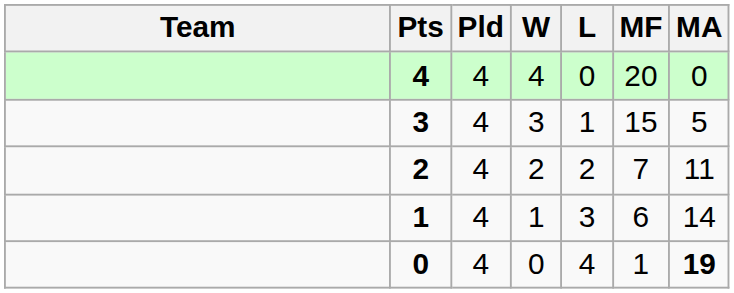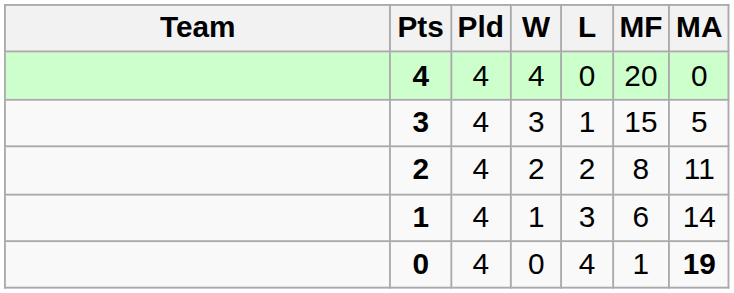(641, 169) 7 -> (641, 169) 8
